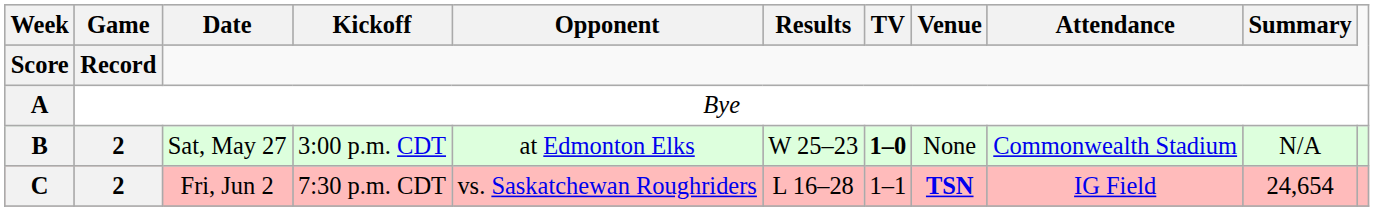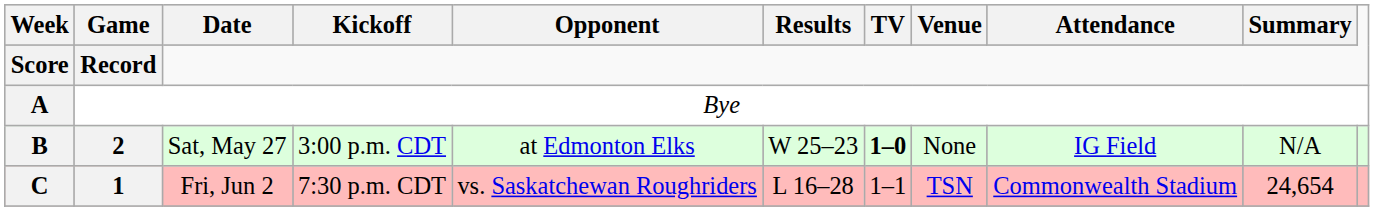(1115, 145) Commonwealth Stadium -> (1115, 145) IG Field
(118, 186) 2 -> (118, 186) 1
(950, 186) bold -> (950, 186) normal
(1115, 186) IG Field -> (1115, 186) Commonwealth Stadium
